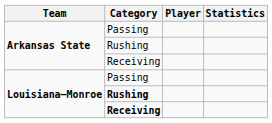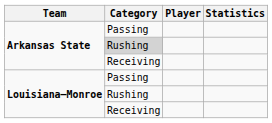(128, 46) no background -> (128, 46) lightgrey background
(128, 94) bold -> (128, 94) normal
(134, 110) bold -> (134, 110) normal
